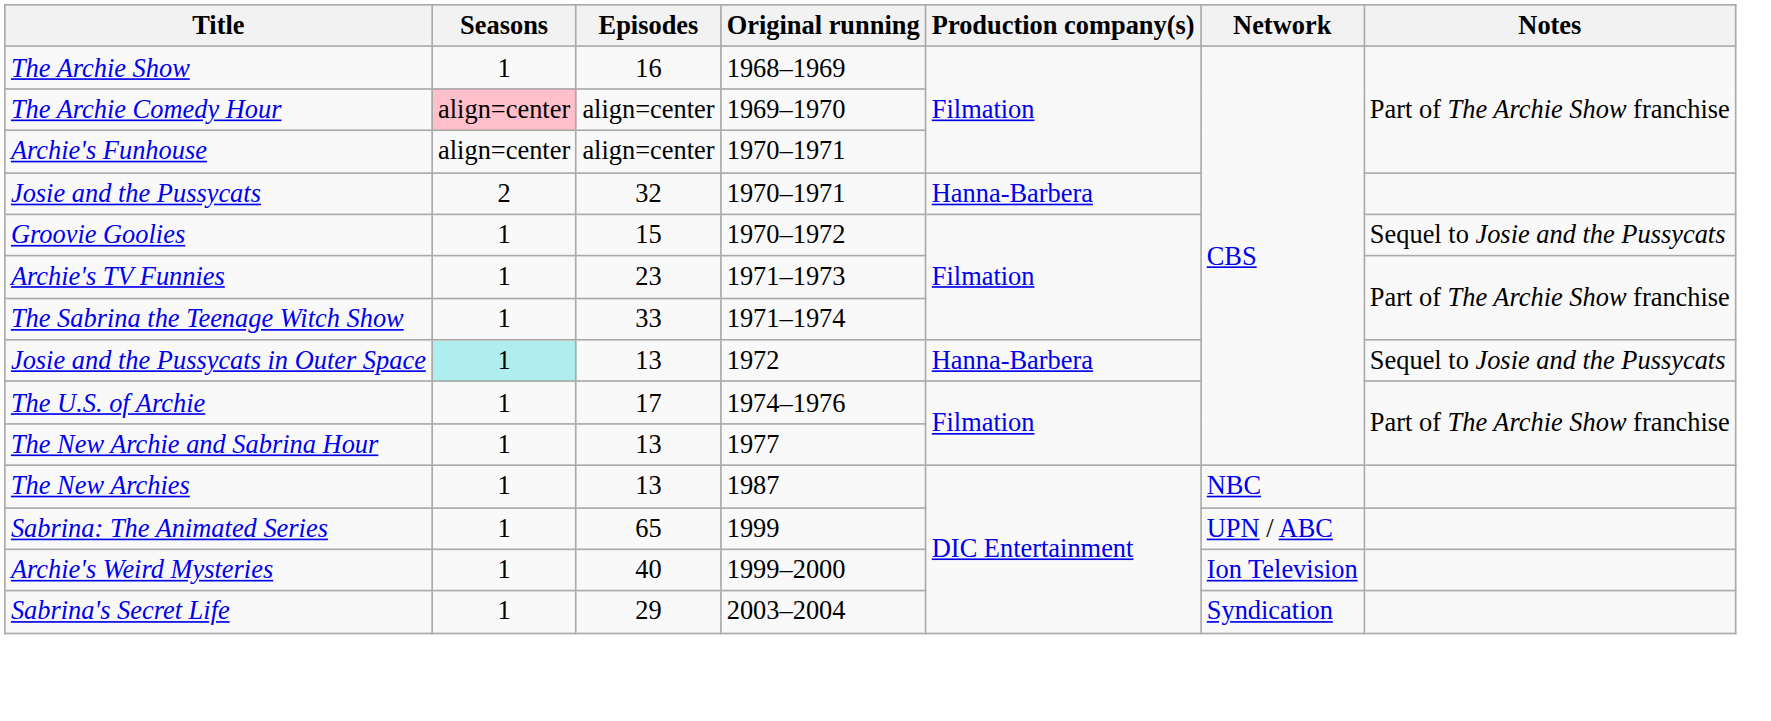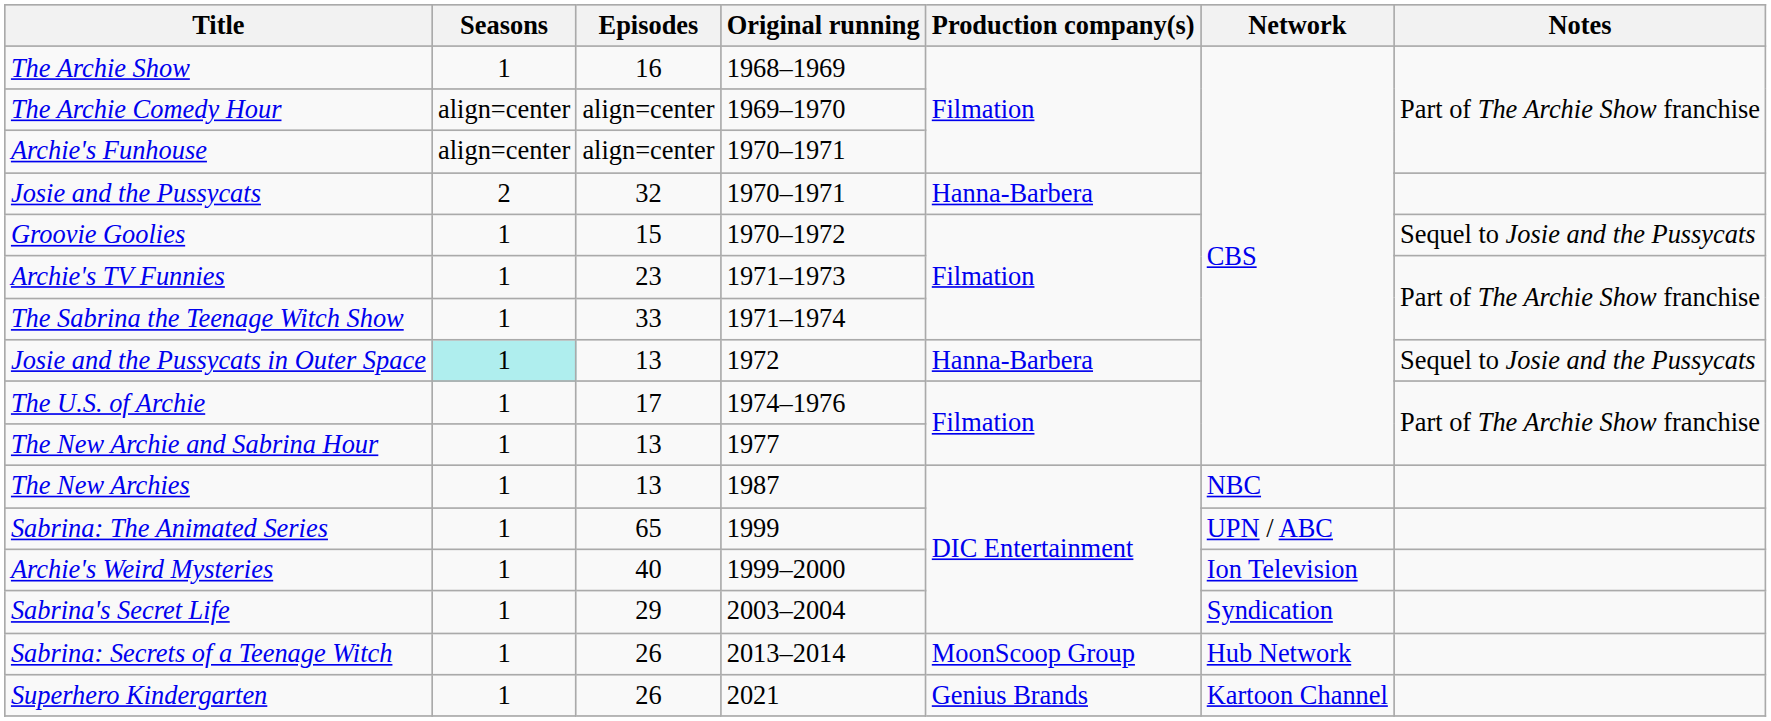(504, 109) pink background -> (504, 109) no background
+ row: (202, 653)
+ row: (139, 695)
